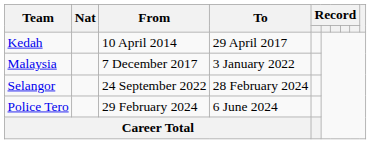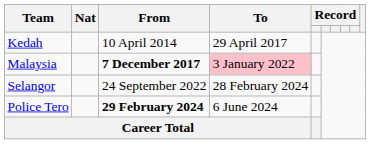(150, 63) normal -> (151, 63) bold
(254, 63) no background -> (254, 63) pink background
(150, 106) normal -> (153, 106) bold
